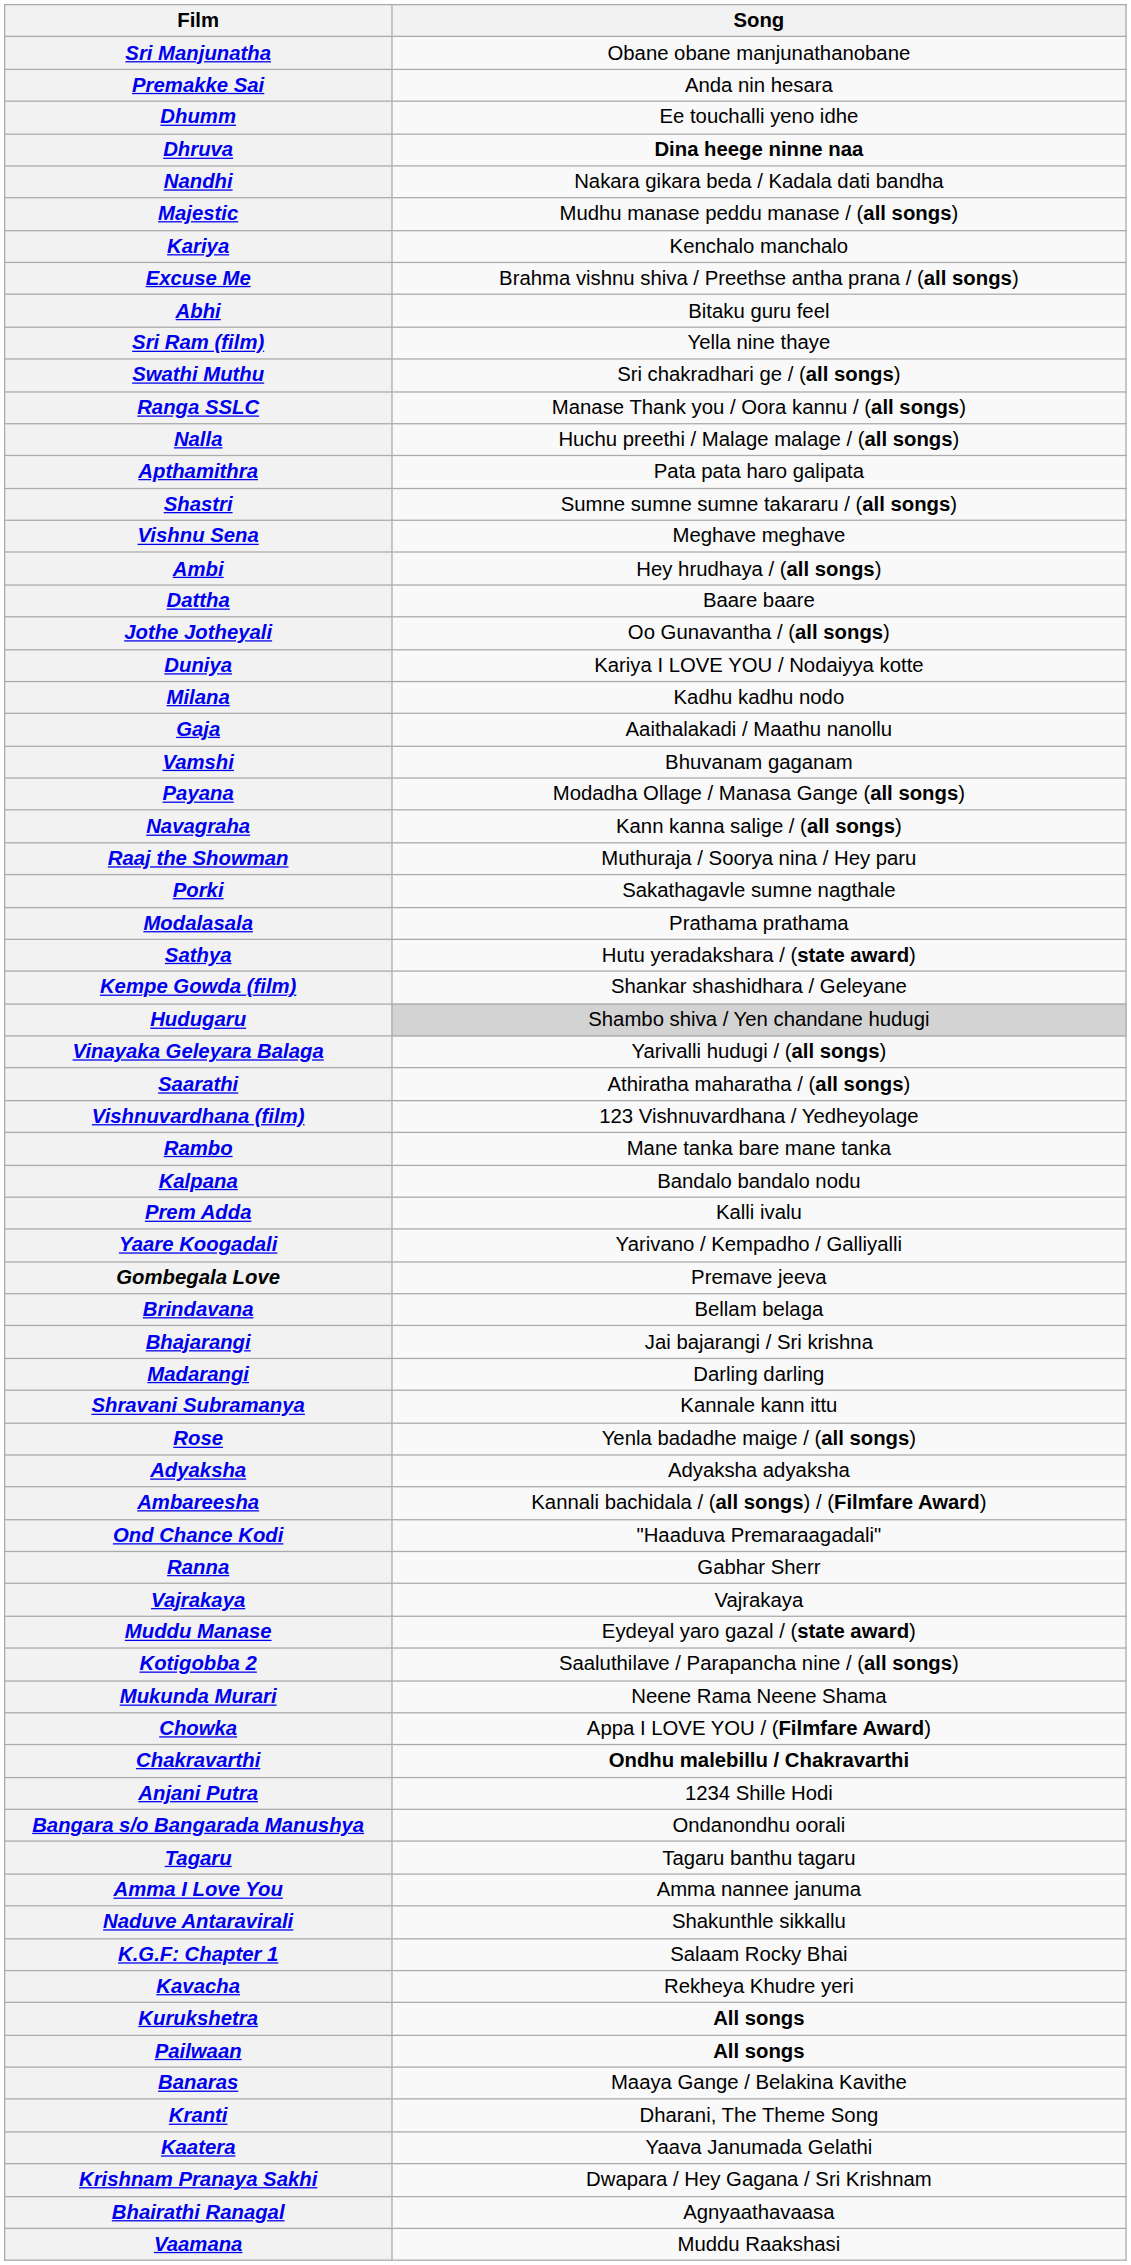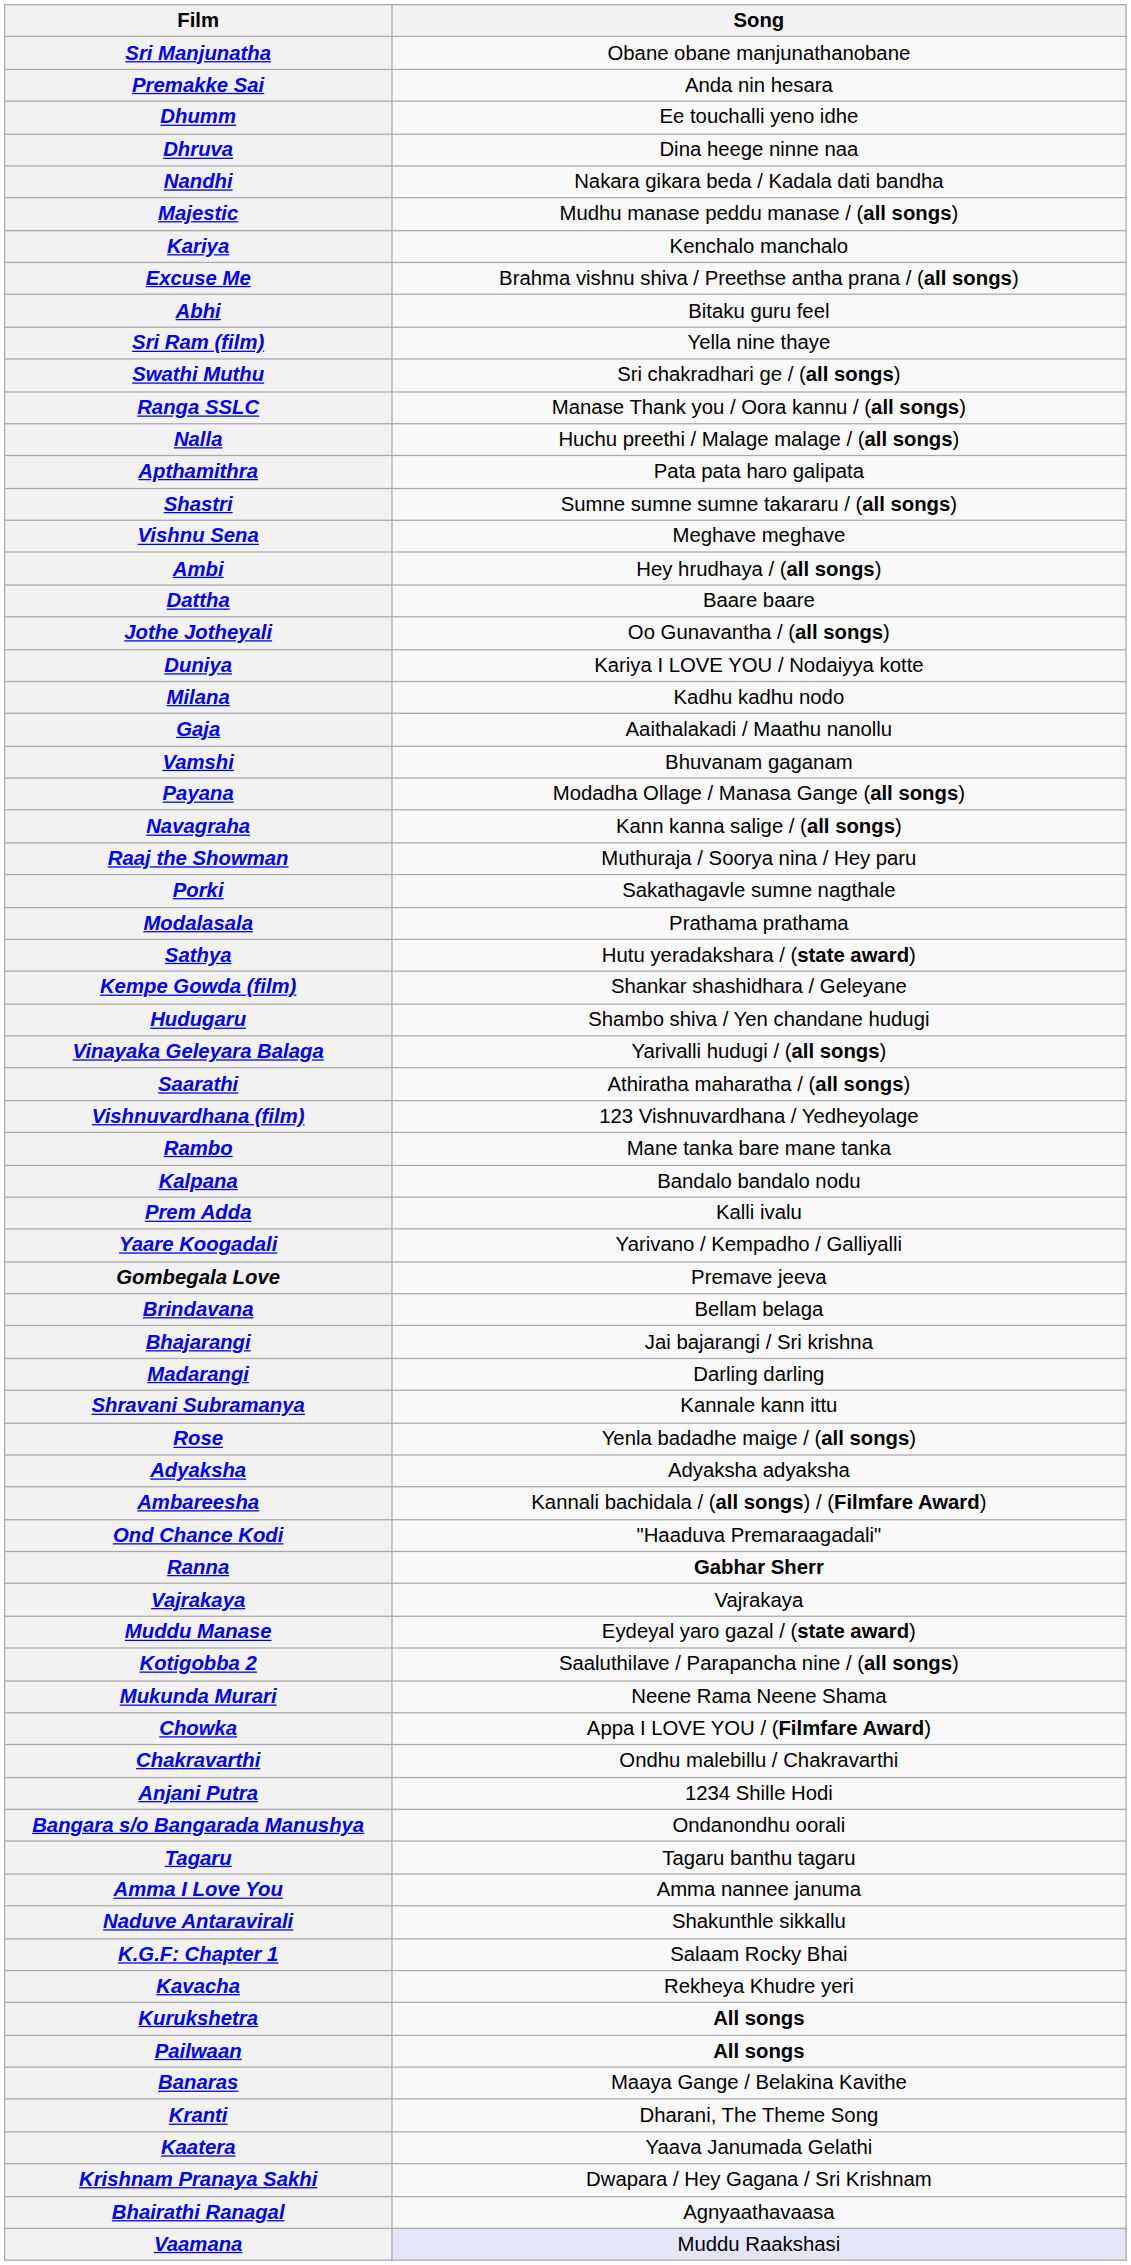(759, 149) bold -> (759, 149) normal
(759, 1019) lightgrey background -> (759, 1019) no background
(759, 1567) normal -> (759, 1567) bold
(759, 1760) bold -> (759, 1760) normal
(759, 2244) no background -> (759, 2244) lavender background
